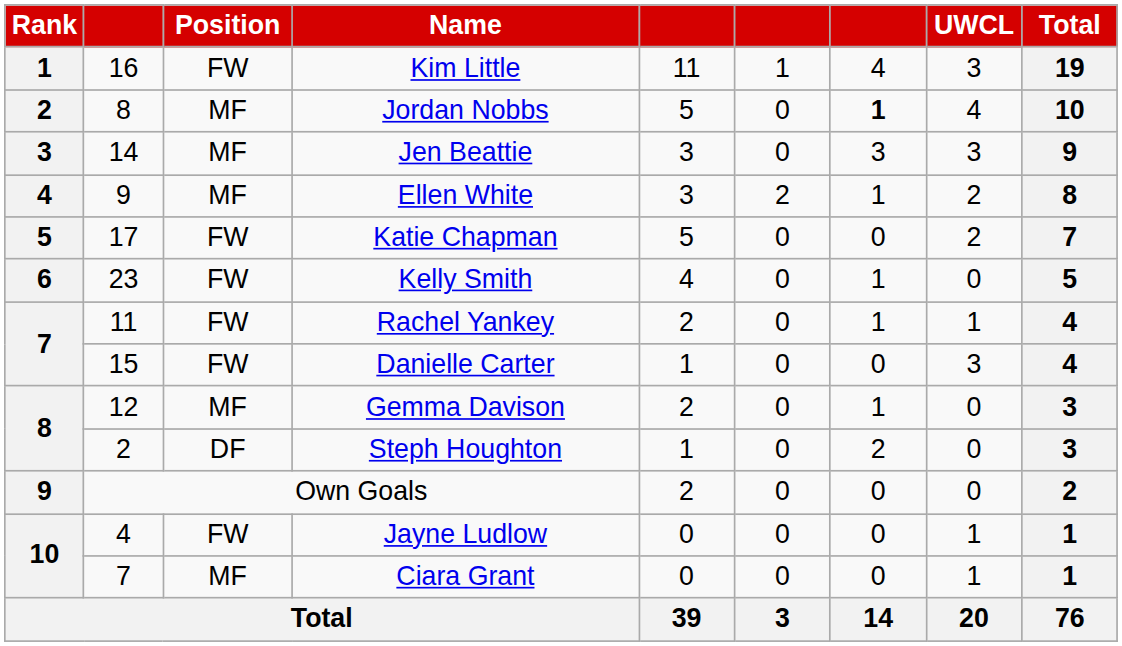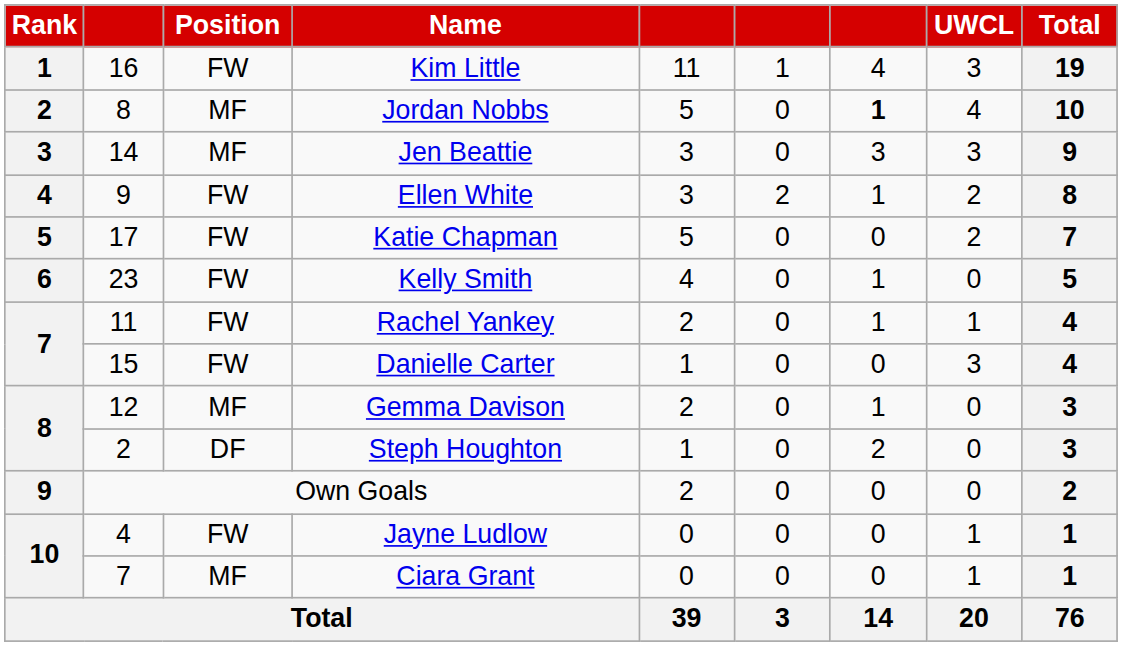(228, 195) MF -> (228, 195) FW
